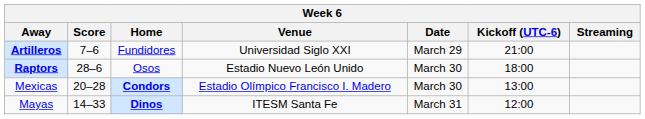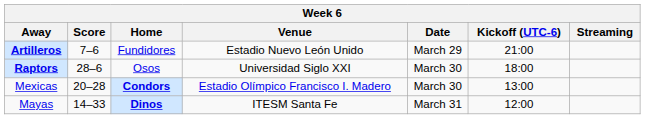(295, 50) Universidad Siglo XXI -> (295, 50) Estadio Nuevo León Unido
(295, 68) Estadio Nuevo León Unido -> (295, 68) Universidad Siglo XXI
